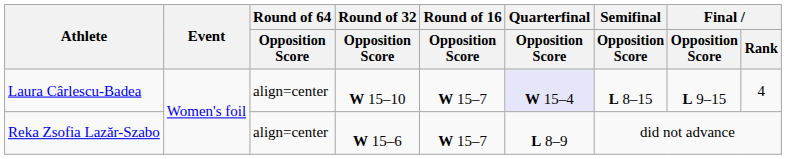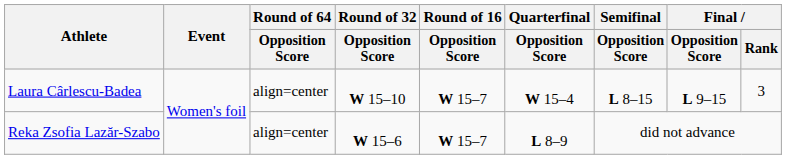(549, 99) lavender background -> (549, 99) no background
(761, 90) 4 -> (761, 90) 3
